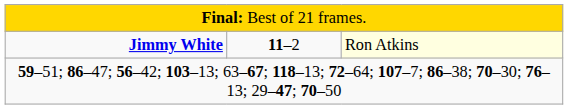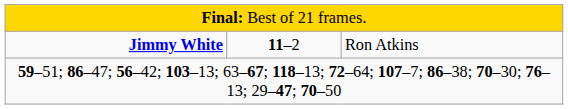(382, 44) lightyellow background -> (382, 44) no background
